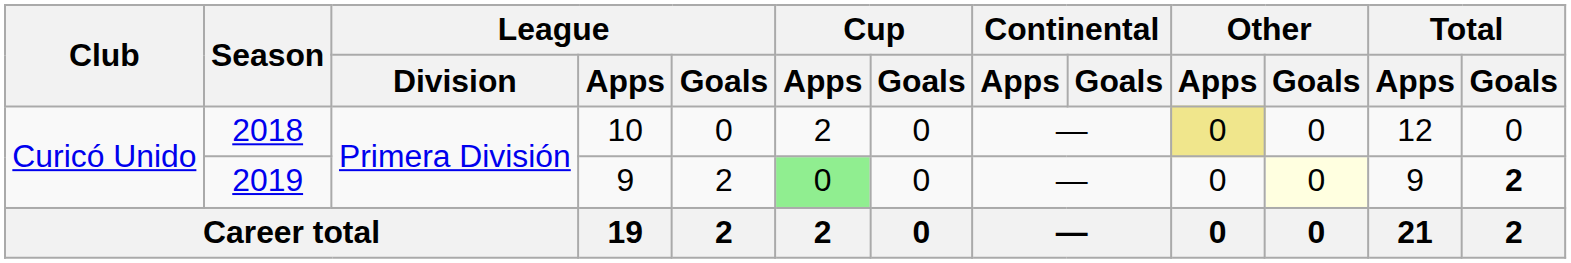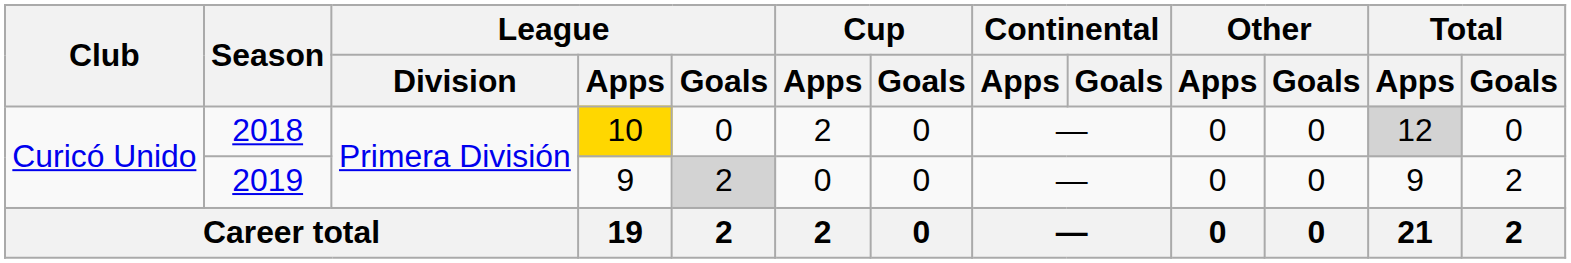(625, 130) no background -> (625, 130) gold background
(1218, 130) khaki background -> (1218, 130) no background
(1415, 130) no background -> (1415, 130) lightgrey background
(724, 181) no background -> (724, 181) lightgrey background
(823, 181) lightgreen background -> (823, 181) no background
(1316, 181) lightyellow background -> (1316, 181) no background
(1514, 181) bold -> (1514, 181) normal
